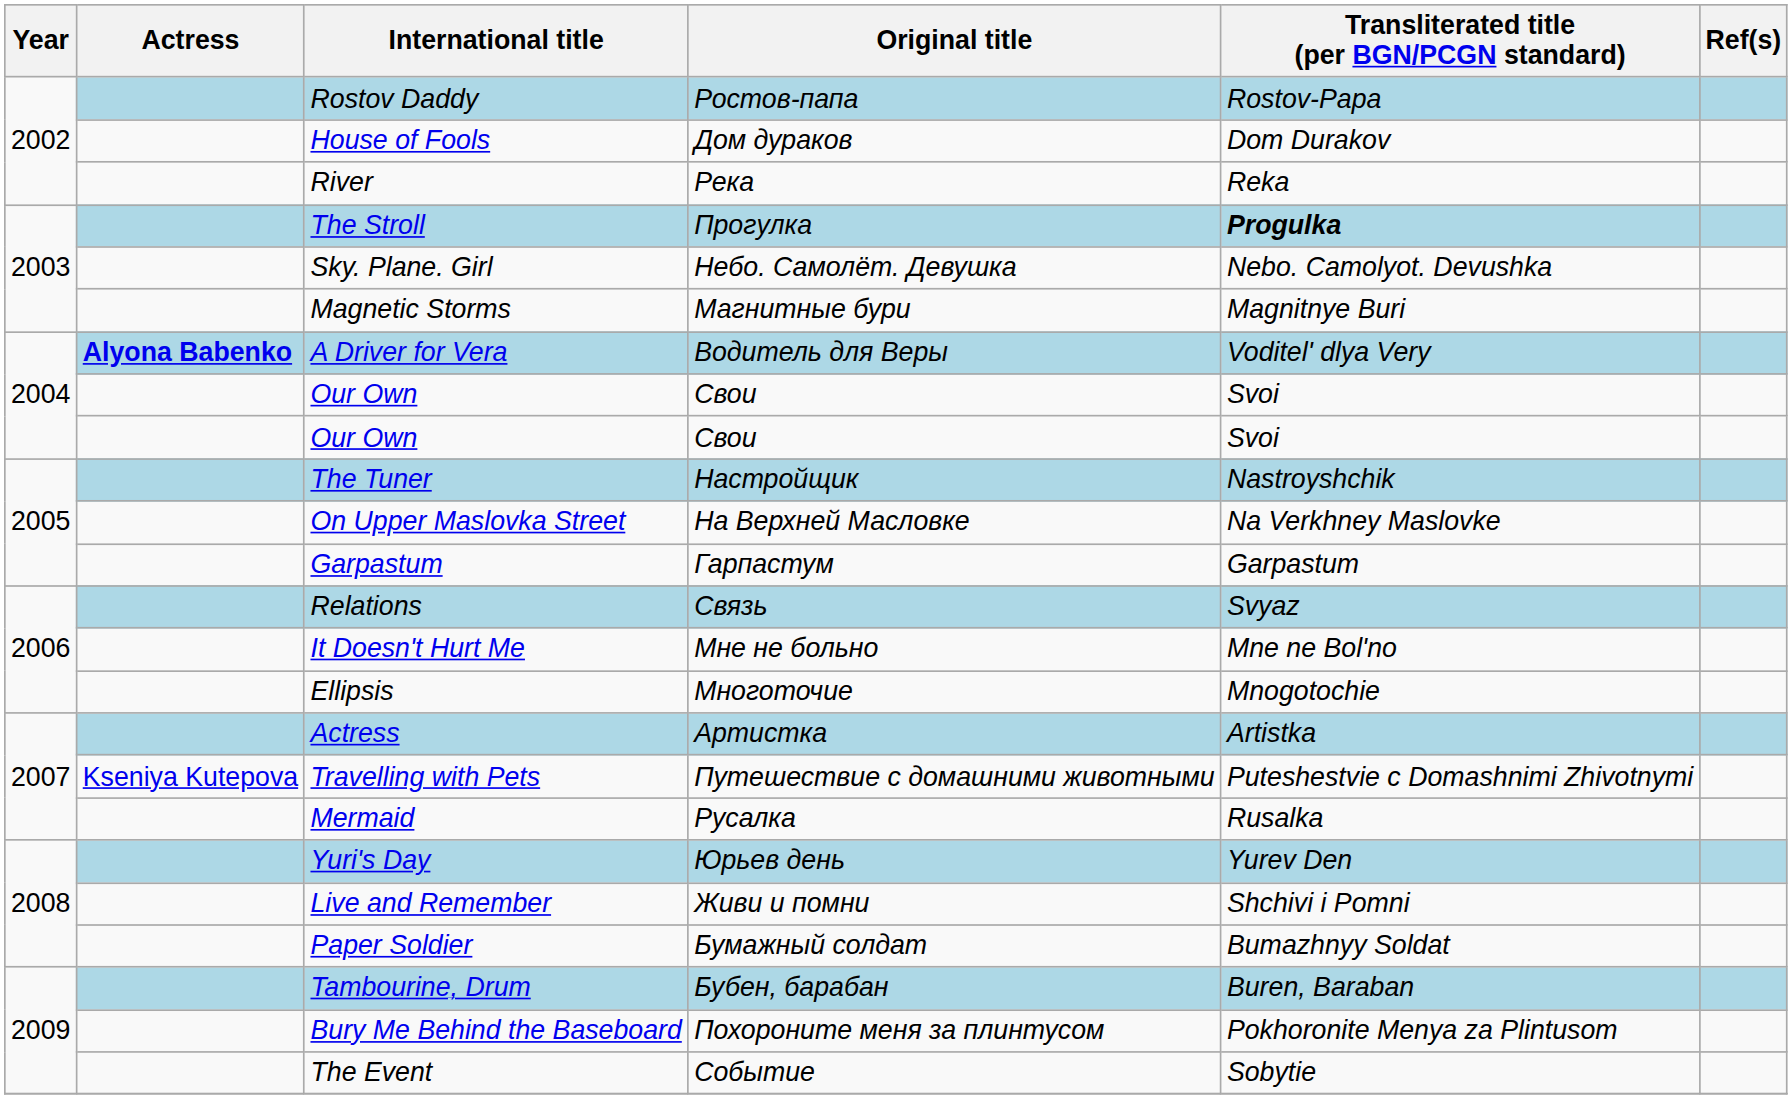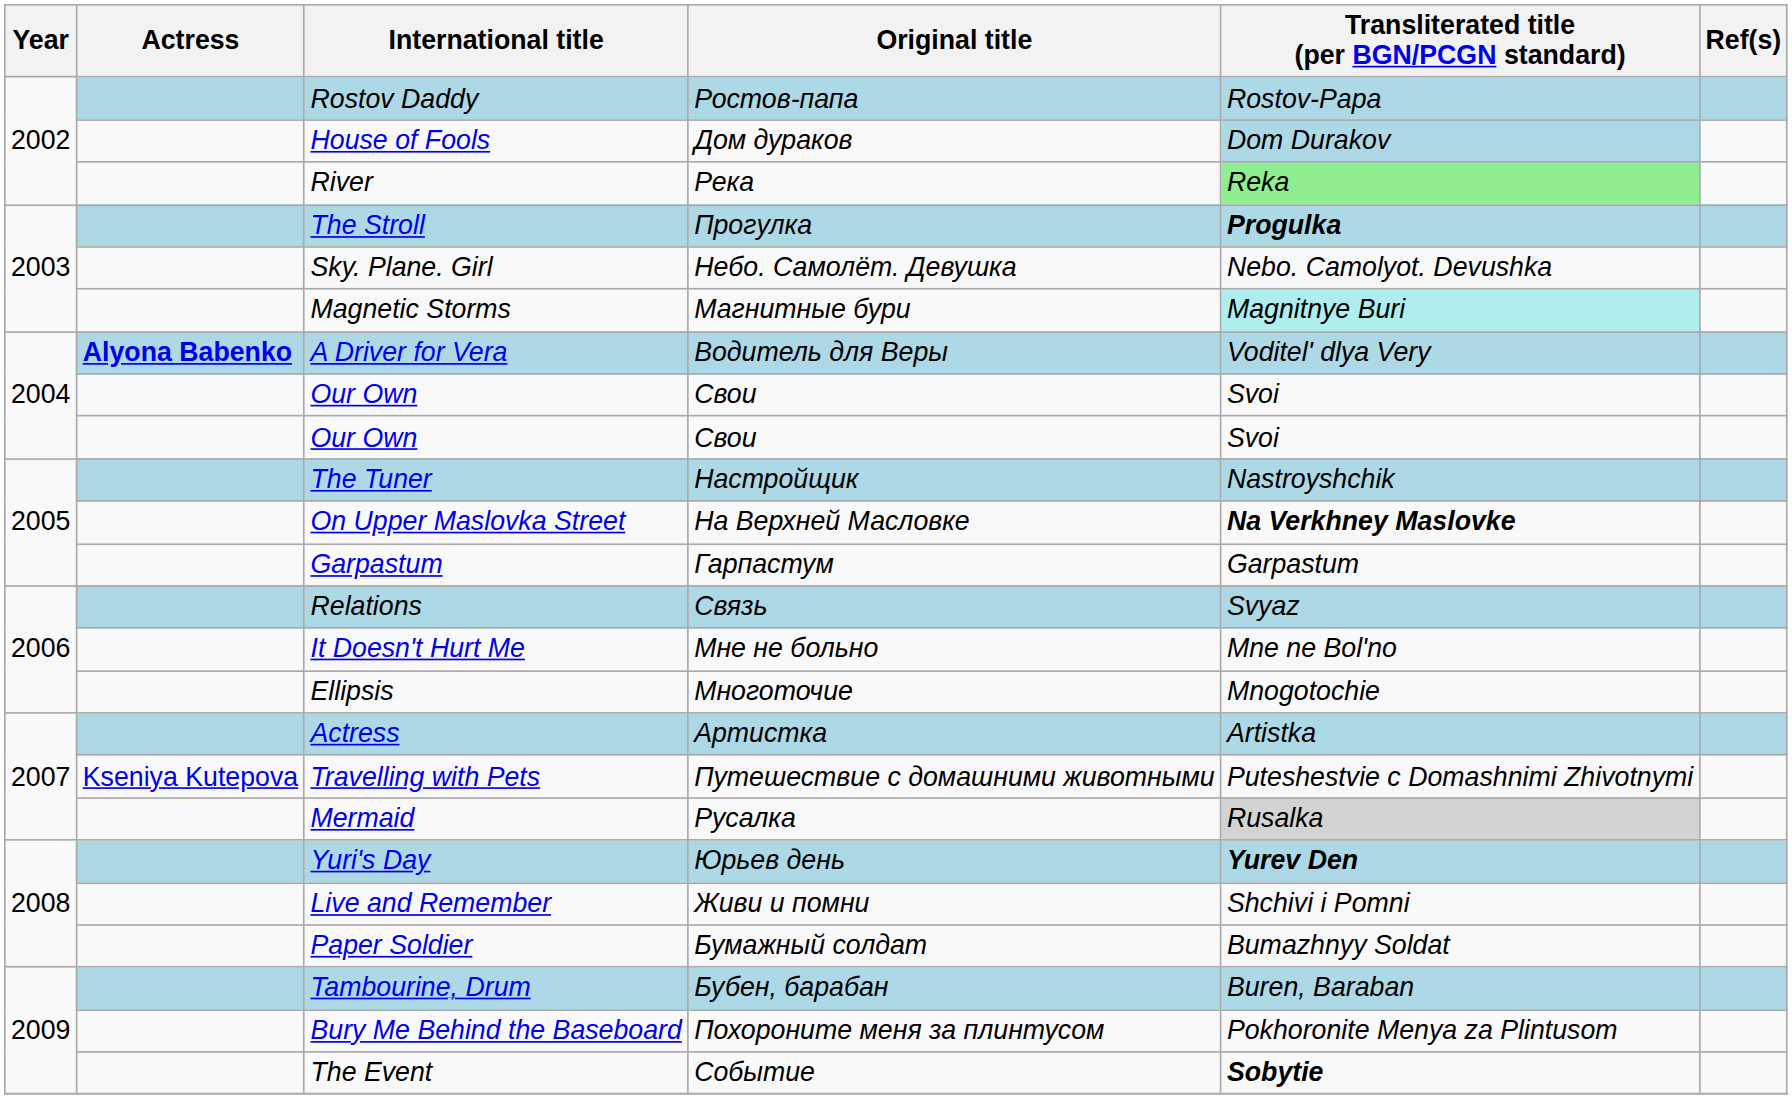(1309, 140) no background -> (1309, 140) lightblue background
(1258, 182) no background -> (1258, 182) lightgreen background
(1316, 310) no background -> (1316, 310) paleturquoise background
(1364, 521) normal -> (1371, 521) bold
(1275, 818) no background -> (1275, 818) lightgrey background
(1290, 860) normal -> (1293, 860) bold
(1272, 1072) normal -> (1275, 1072) bold
